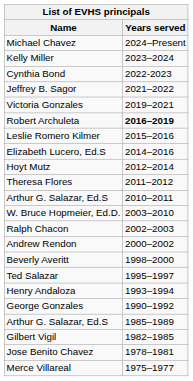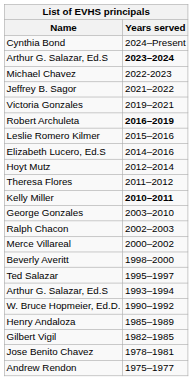(41, 43) Michael Chavez -> (36, 43) Cynthia Bond
(30, 58) Kelly Miller -> (57, 58) Arthur G. Salazar, Ed.S
(149, 58) normal -> (149, 58) bold
(36, 74) Cynthia Bond -> (41, 74) Michael Chavez
(57, 197) Arthur G. Salazar, Ed.S -> (30, 197) Kelly Miller
(149, 197) normal -> (149, 197) bold
(64, 213) W. Bruce Hopmeier, Ed.D. -> (45, 213) George Gonzales
(42, 244) Andrew Rendon -> (39, 244) Merce Villareal
(41, 290) Henry Andaloza -> (57, 290) Arthur G. Salazar, Ed.S
(45, 306) George Gonzales -> (64, 306) W. Bruce Hopmeier, Ed.D.
(57, 321) Arthur G. Salazar, Ed.S -> (41, 321) Henry Andaloza
(39, 368) Merce Villareal -> (42, 368) Andrew Rendon
